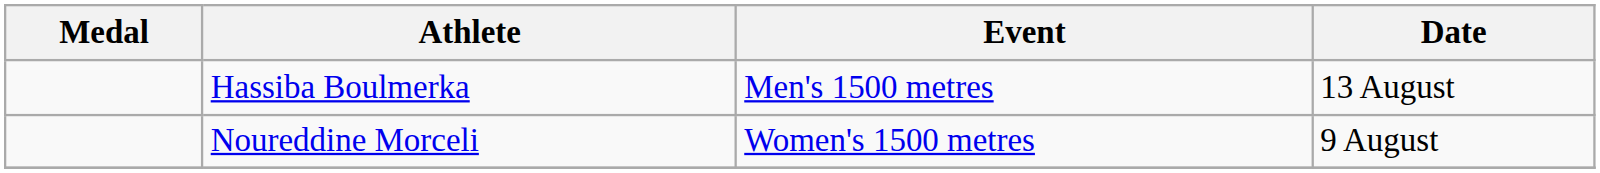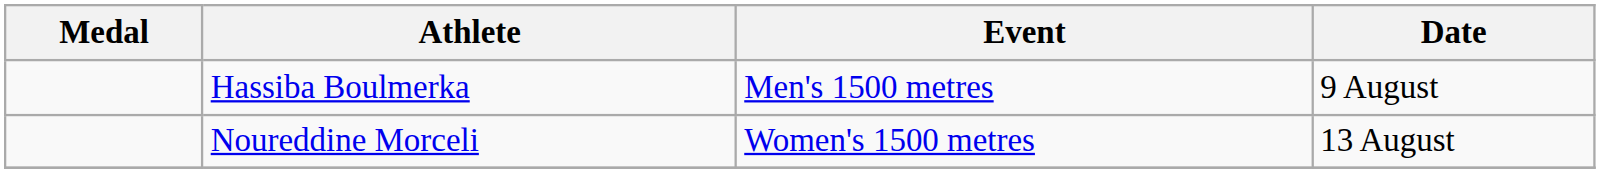(1387, 86) 13 August -> (1379, 86) 9 August
(1379, 140) 9 August -> (1387, 140) 13 August
